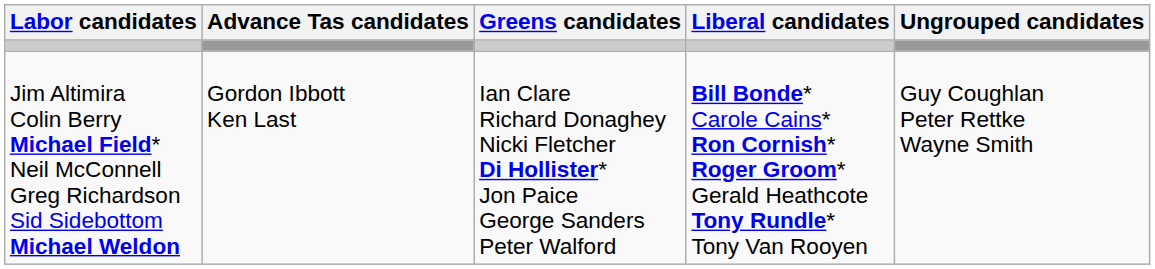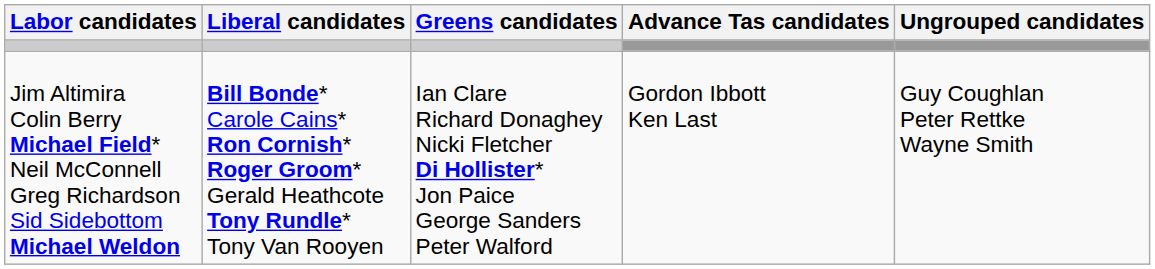columns swapped: (790, 22) <-> (338, 22)
